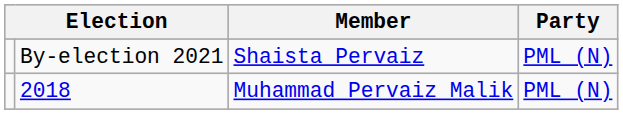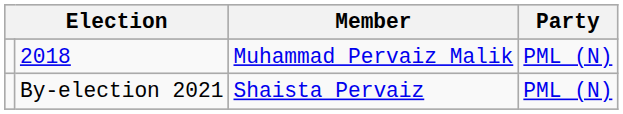rows swapped: (45, 91) <-> (122, 57)
